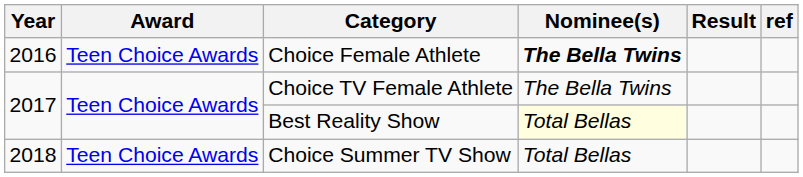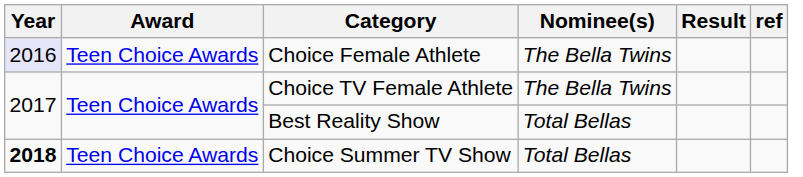(33, 54) no background -> (33, 54) lavender background
(602, 54) bold -> (597, 54) normal
(577, 121) lightyellow background -> (577, 121) no background
(33, 155) normal -> (33, 155) bold
